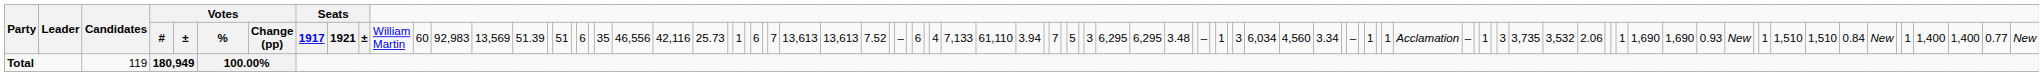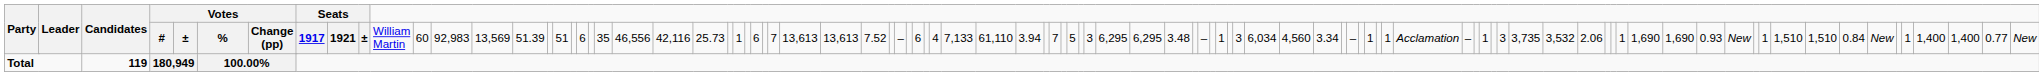(138, 62) normal -> (138, 62) bold
